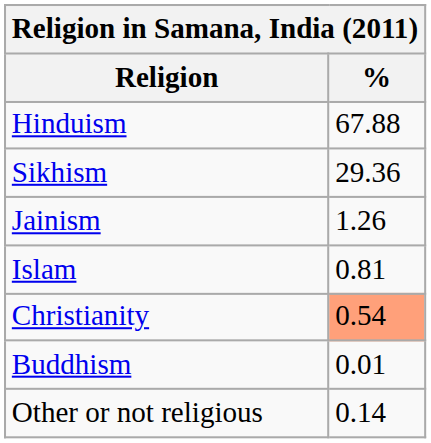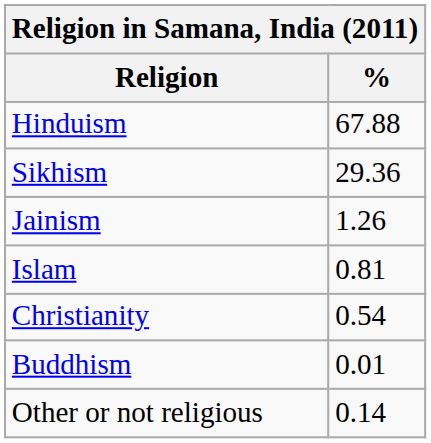(361, 316) lightsalmon background -> (361, 316) no background
